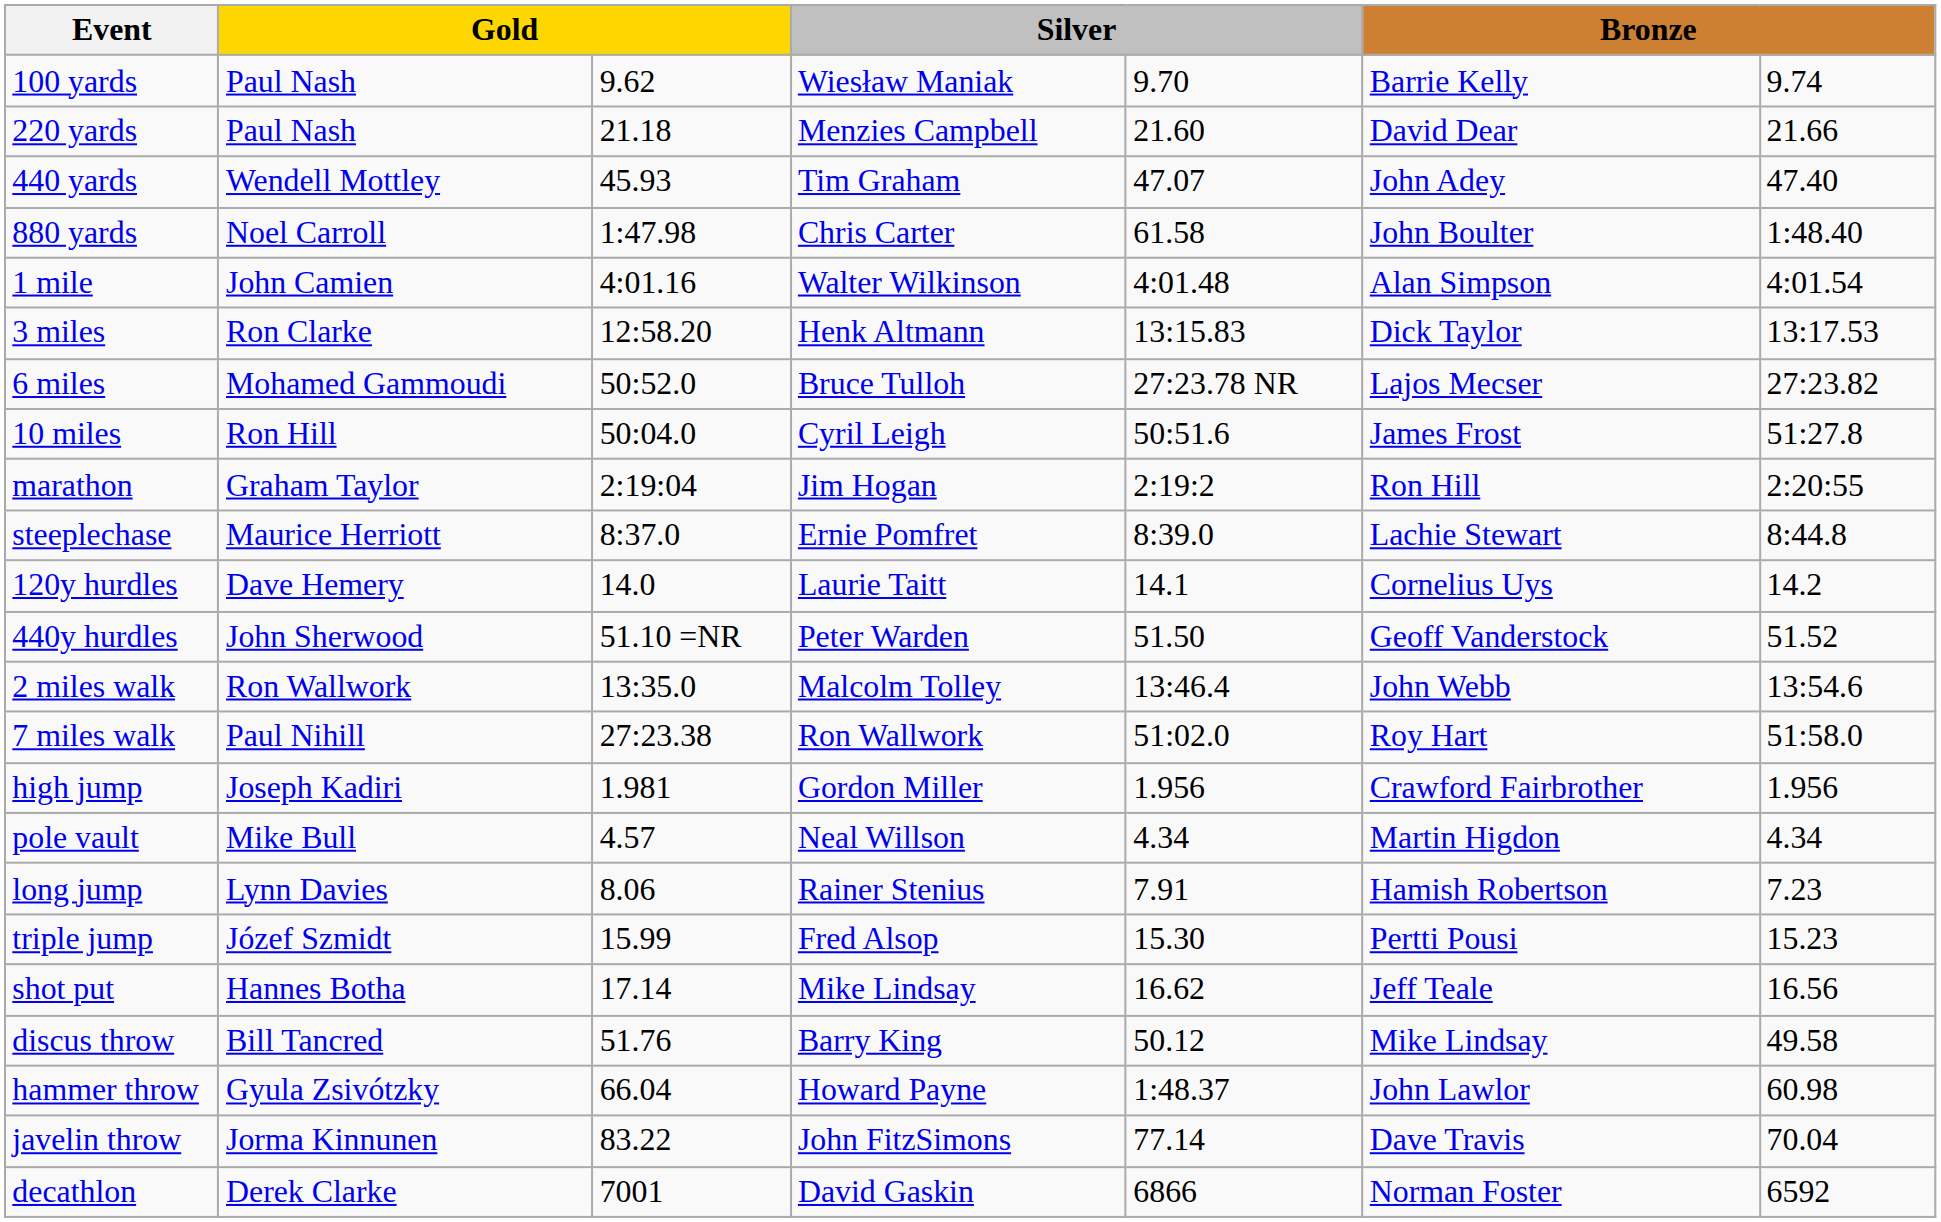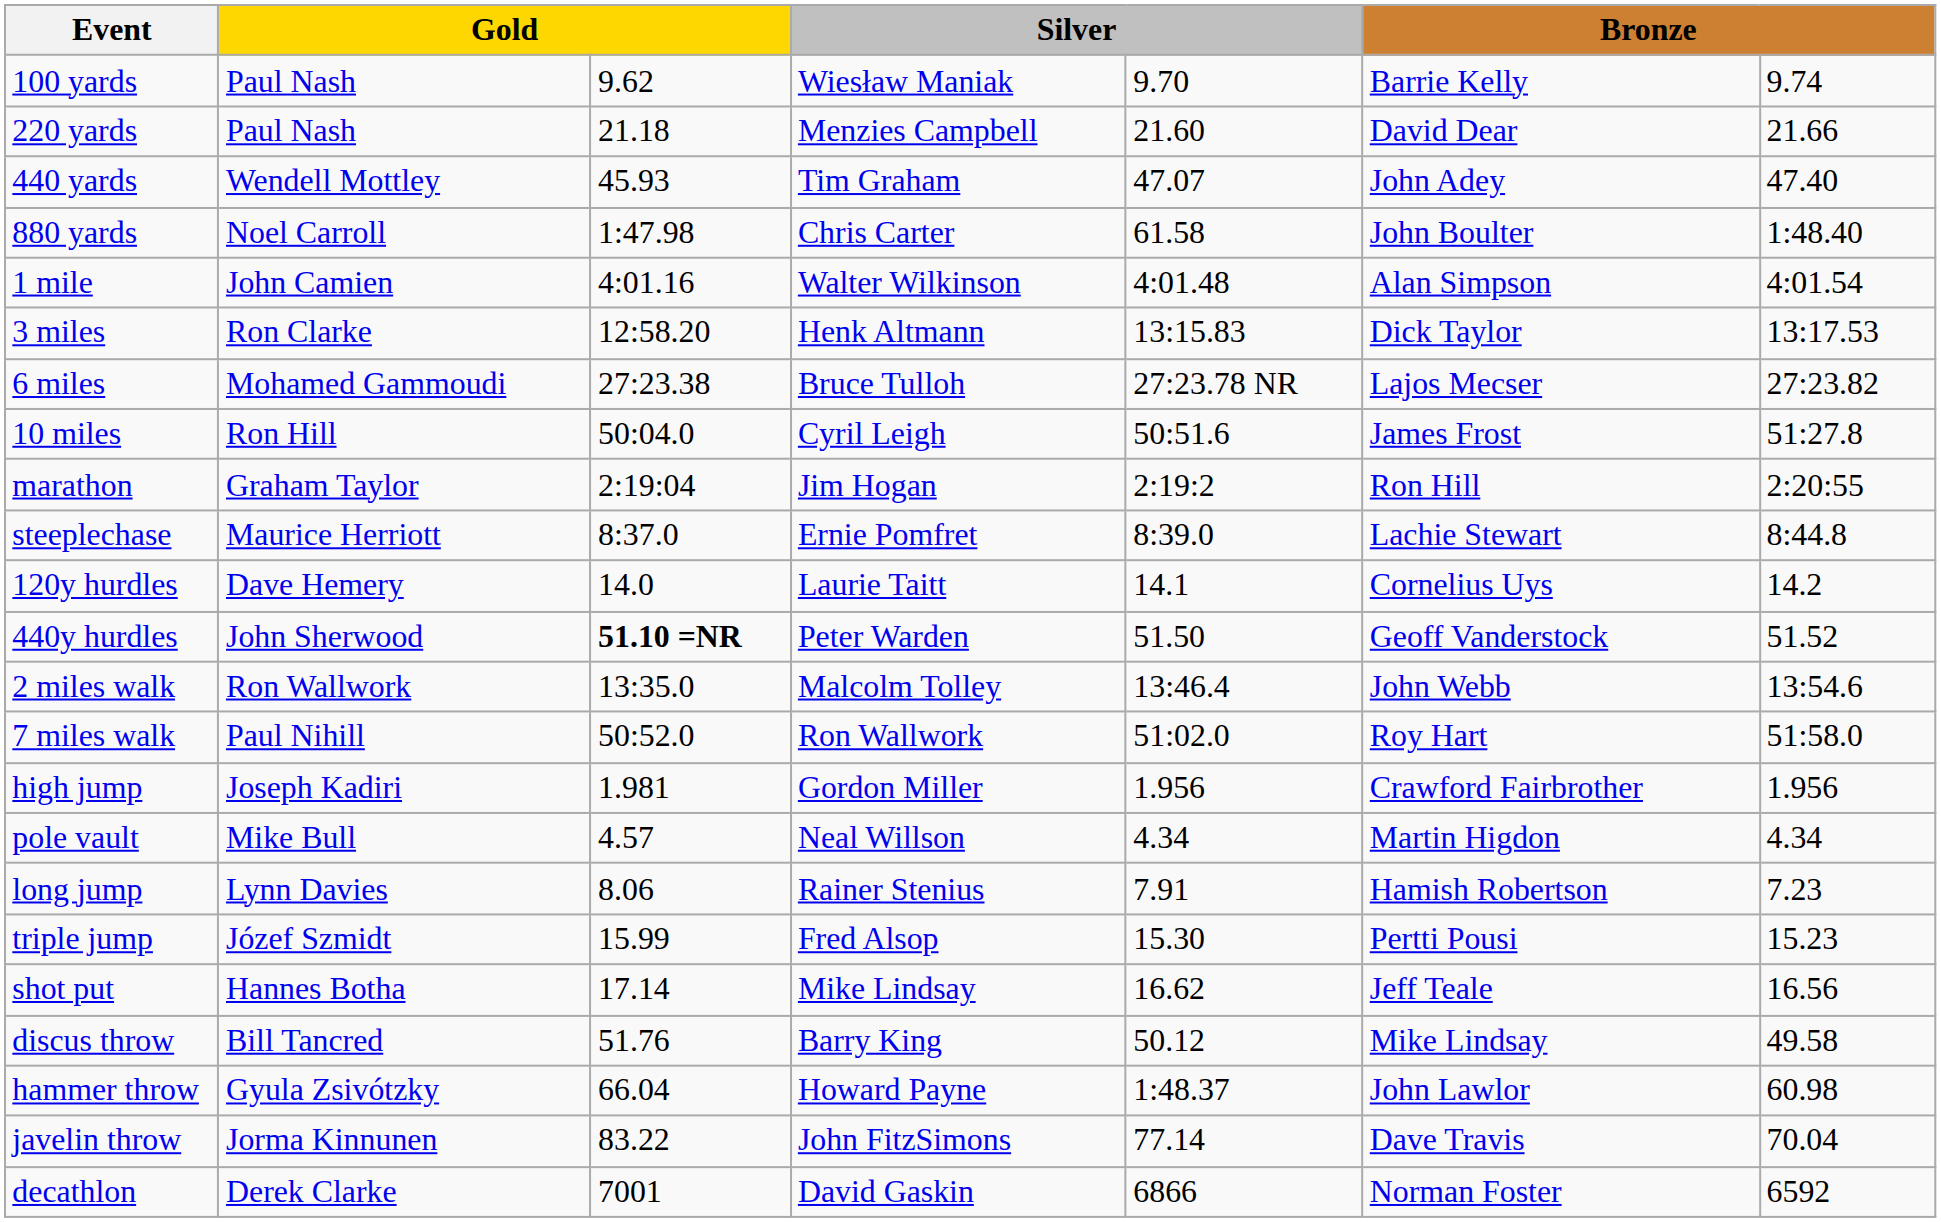(648, 383) 50:52.0 -> (654, 383) 27:23.38
(671, 635) normal -> (670, 635) bold
(656, 736) 27:23.38 -> (646, 736) 50:52.0
